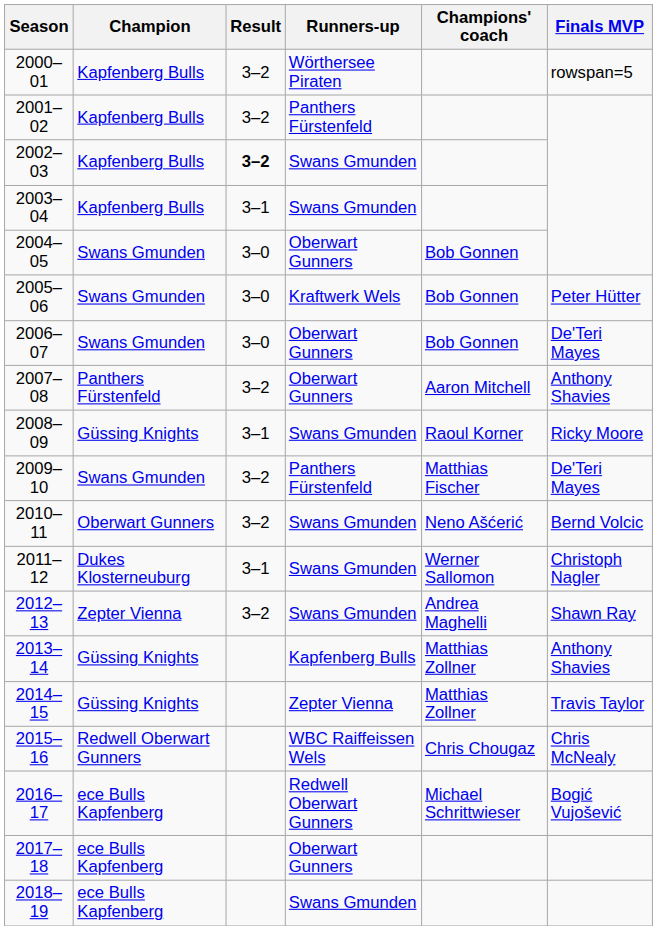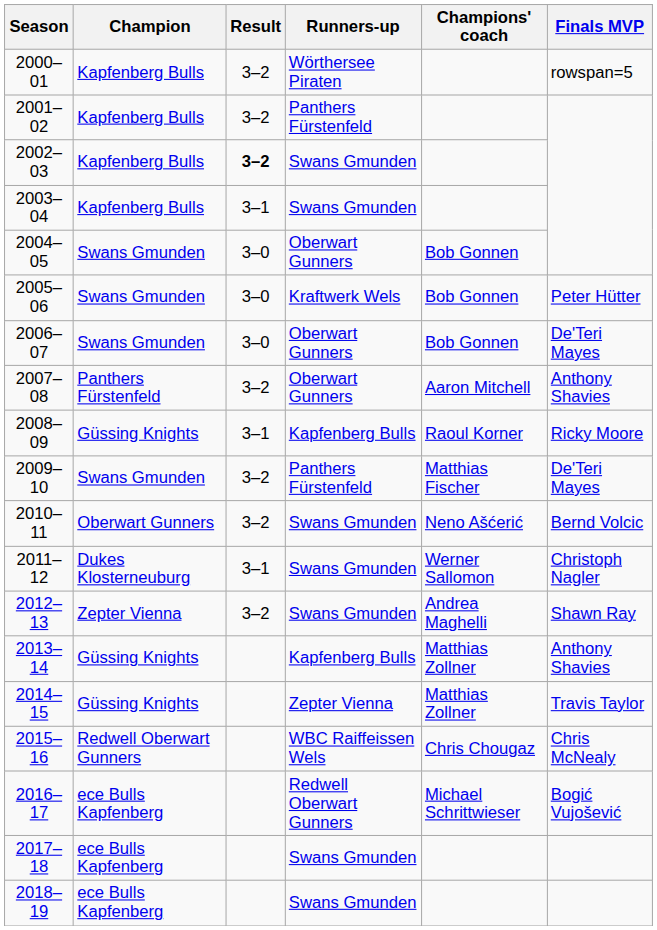(353, 433) Swans Gmunden -> (352, 433) Kapfenberg Bulls
(323, 857) Oberwart Gunners -> (353, 857) Swans Gmunden
